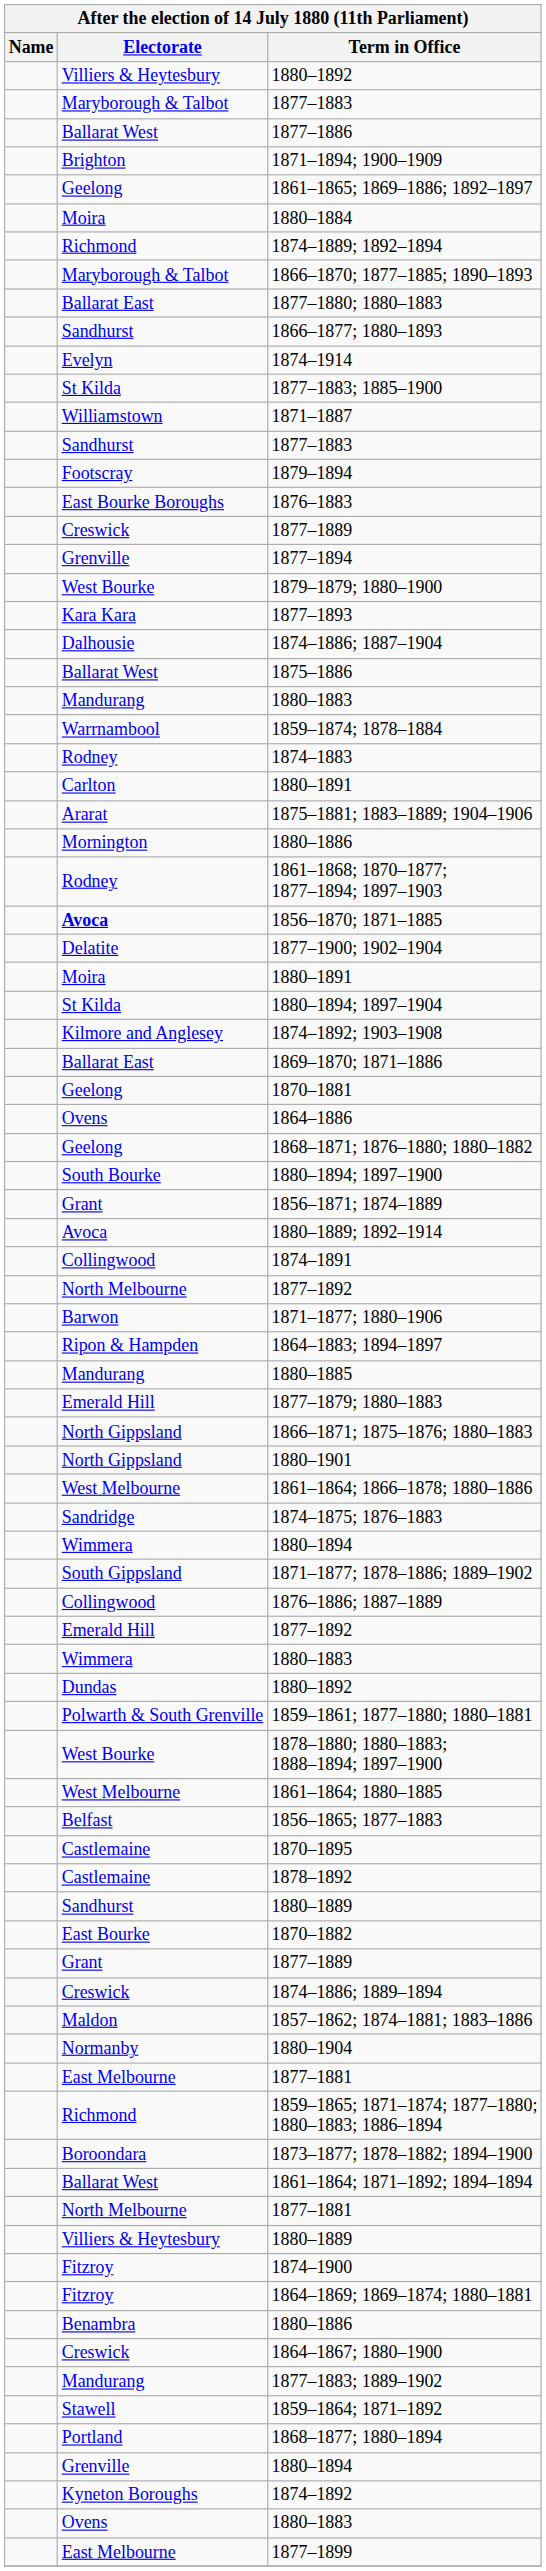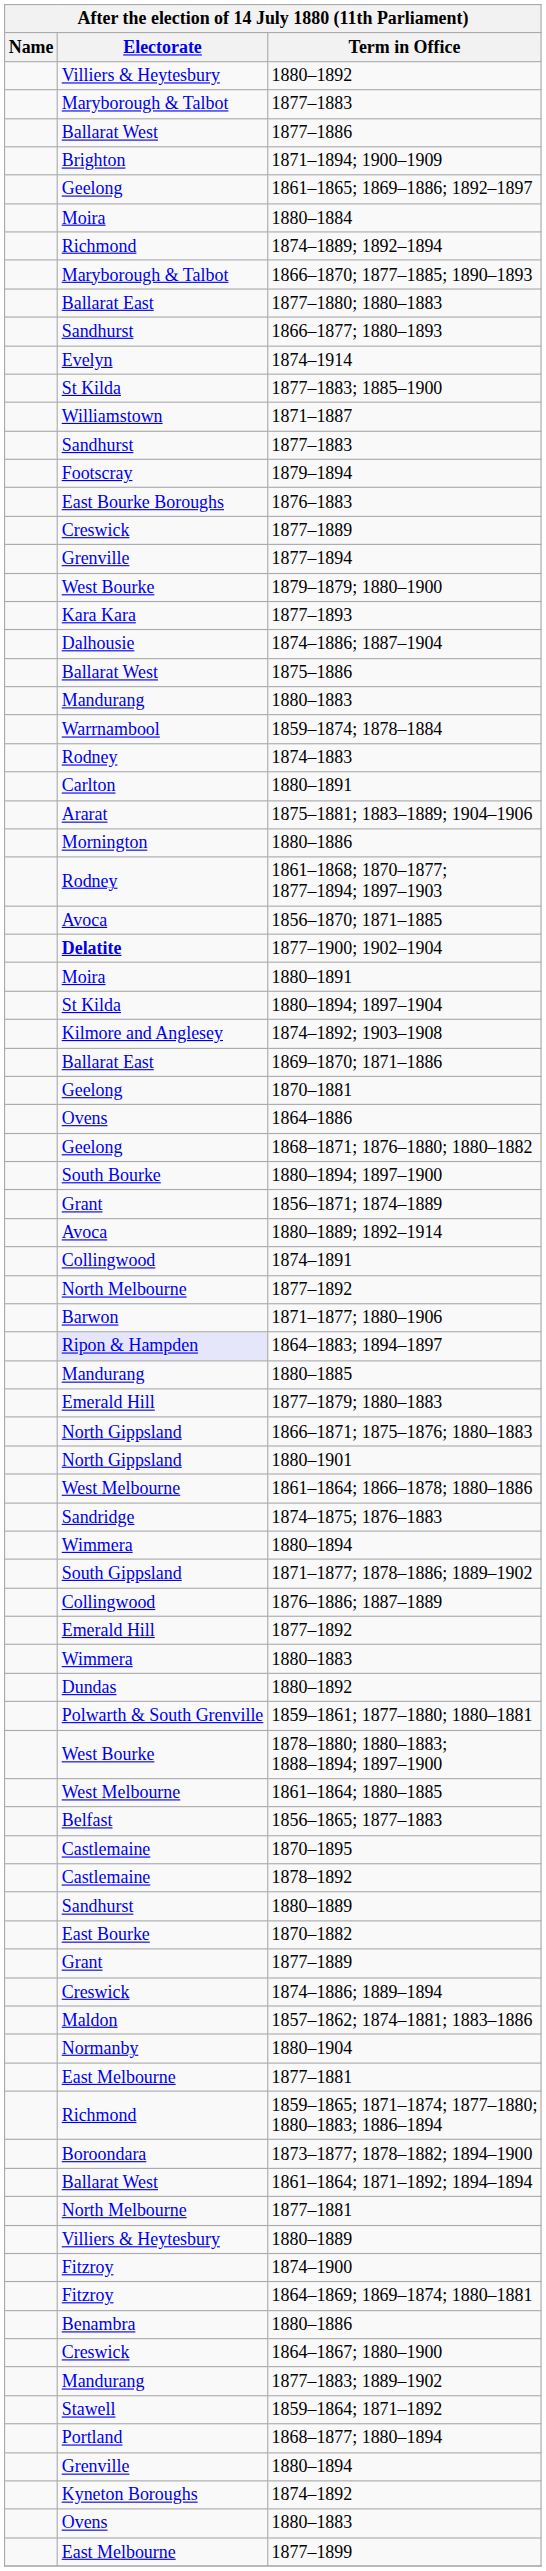(85, 919) bold -> (84, 919) normal
(90, 948) normal -> (92, 948) bold
(130, 1346) no background -> (130, 1346) lavender background
